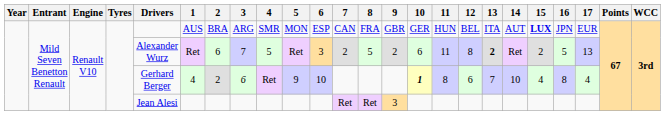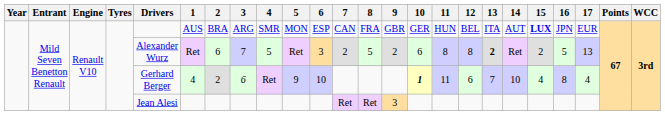(445, 51) 11 -> (445, 51) 8
(445, 80) 8 -> (445, 80) 11
